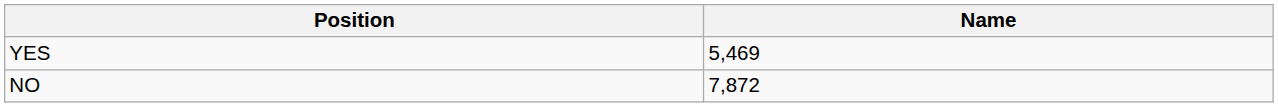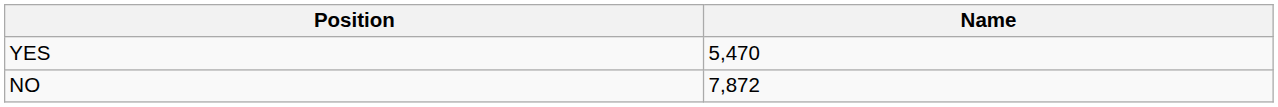(734, 53) 5,469 -> (734, 53) 5,470
